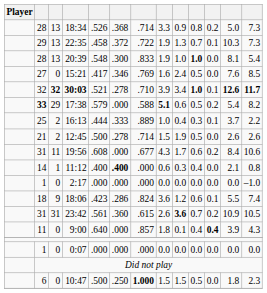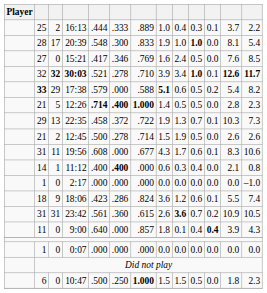- row: (42, 27)
rows swapped: (42, 43) <-> (42, 121)
(56, 59) 13 -> (56, 43) 17
+ row: (42, 105)
(213, 152) 0.2 -> (213, 152) 0.1
(233, 152) 8.4 -> (233, 152) 8.3
